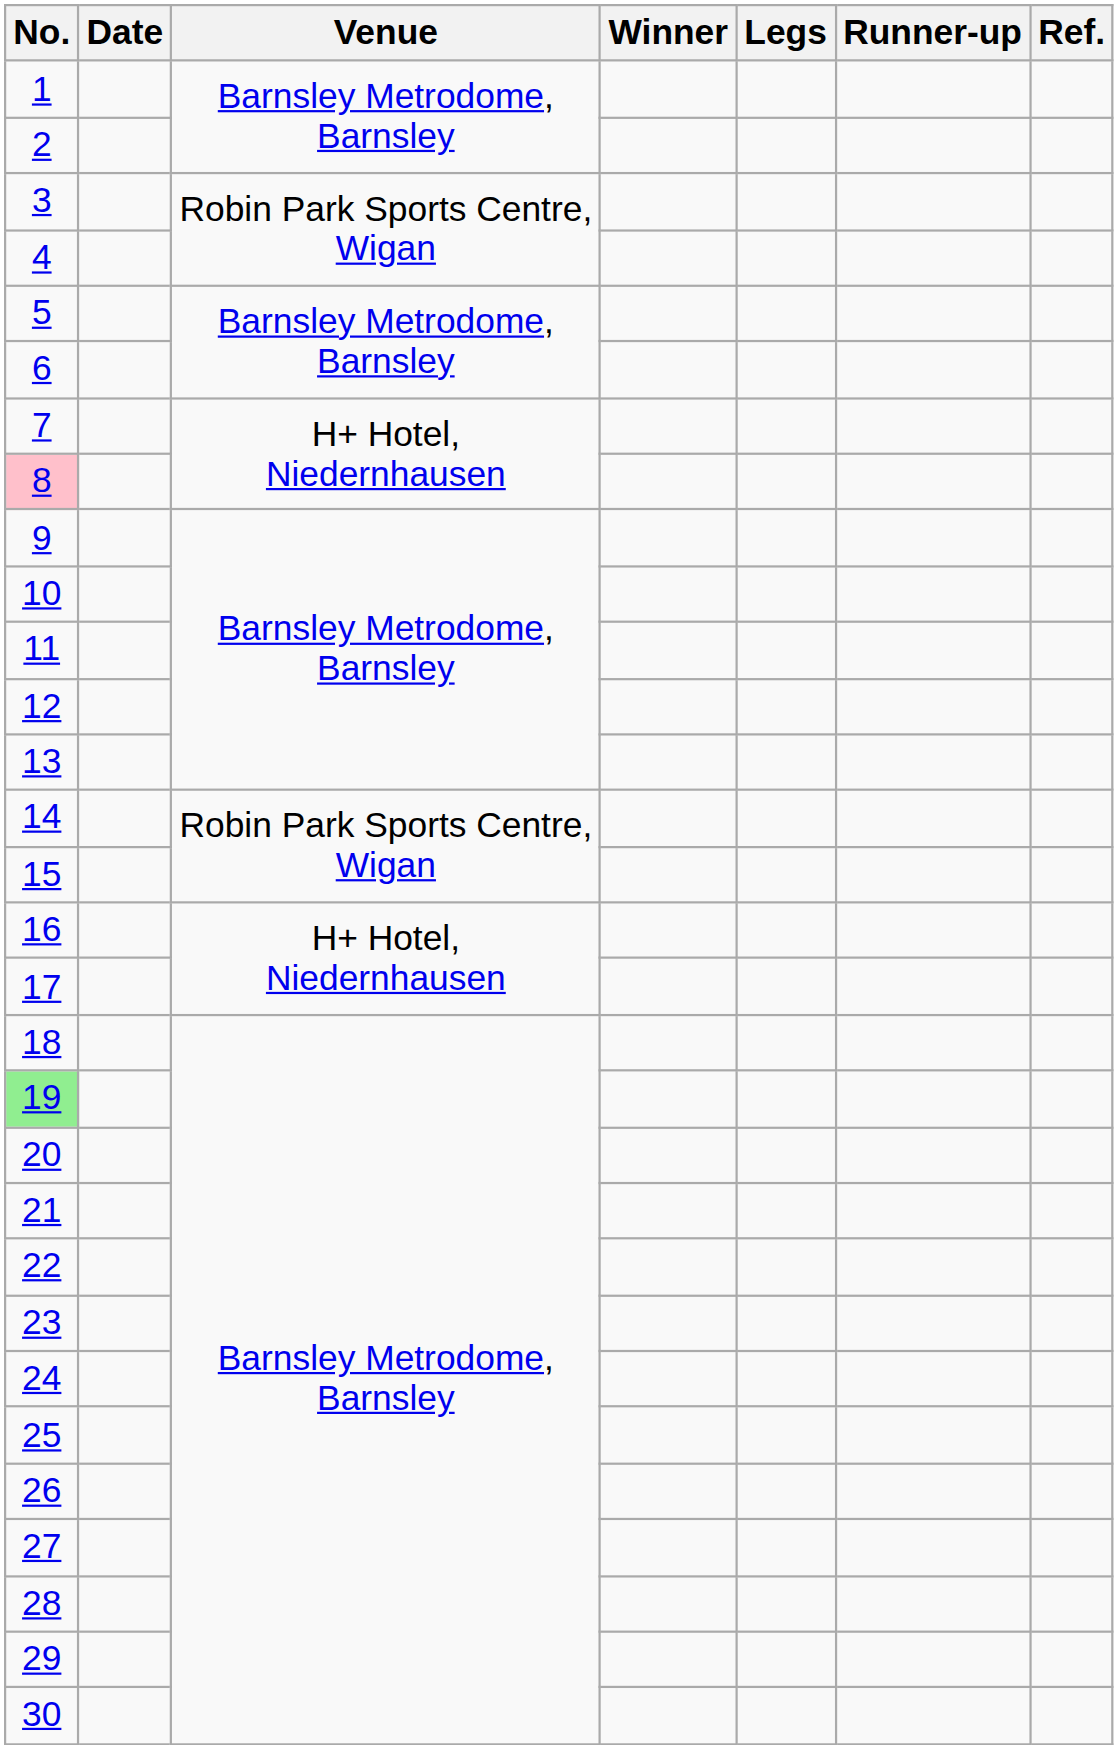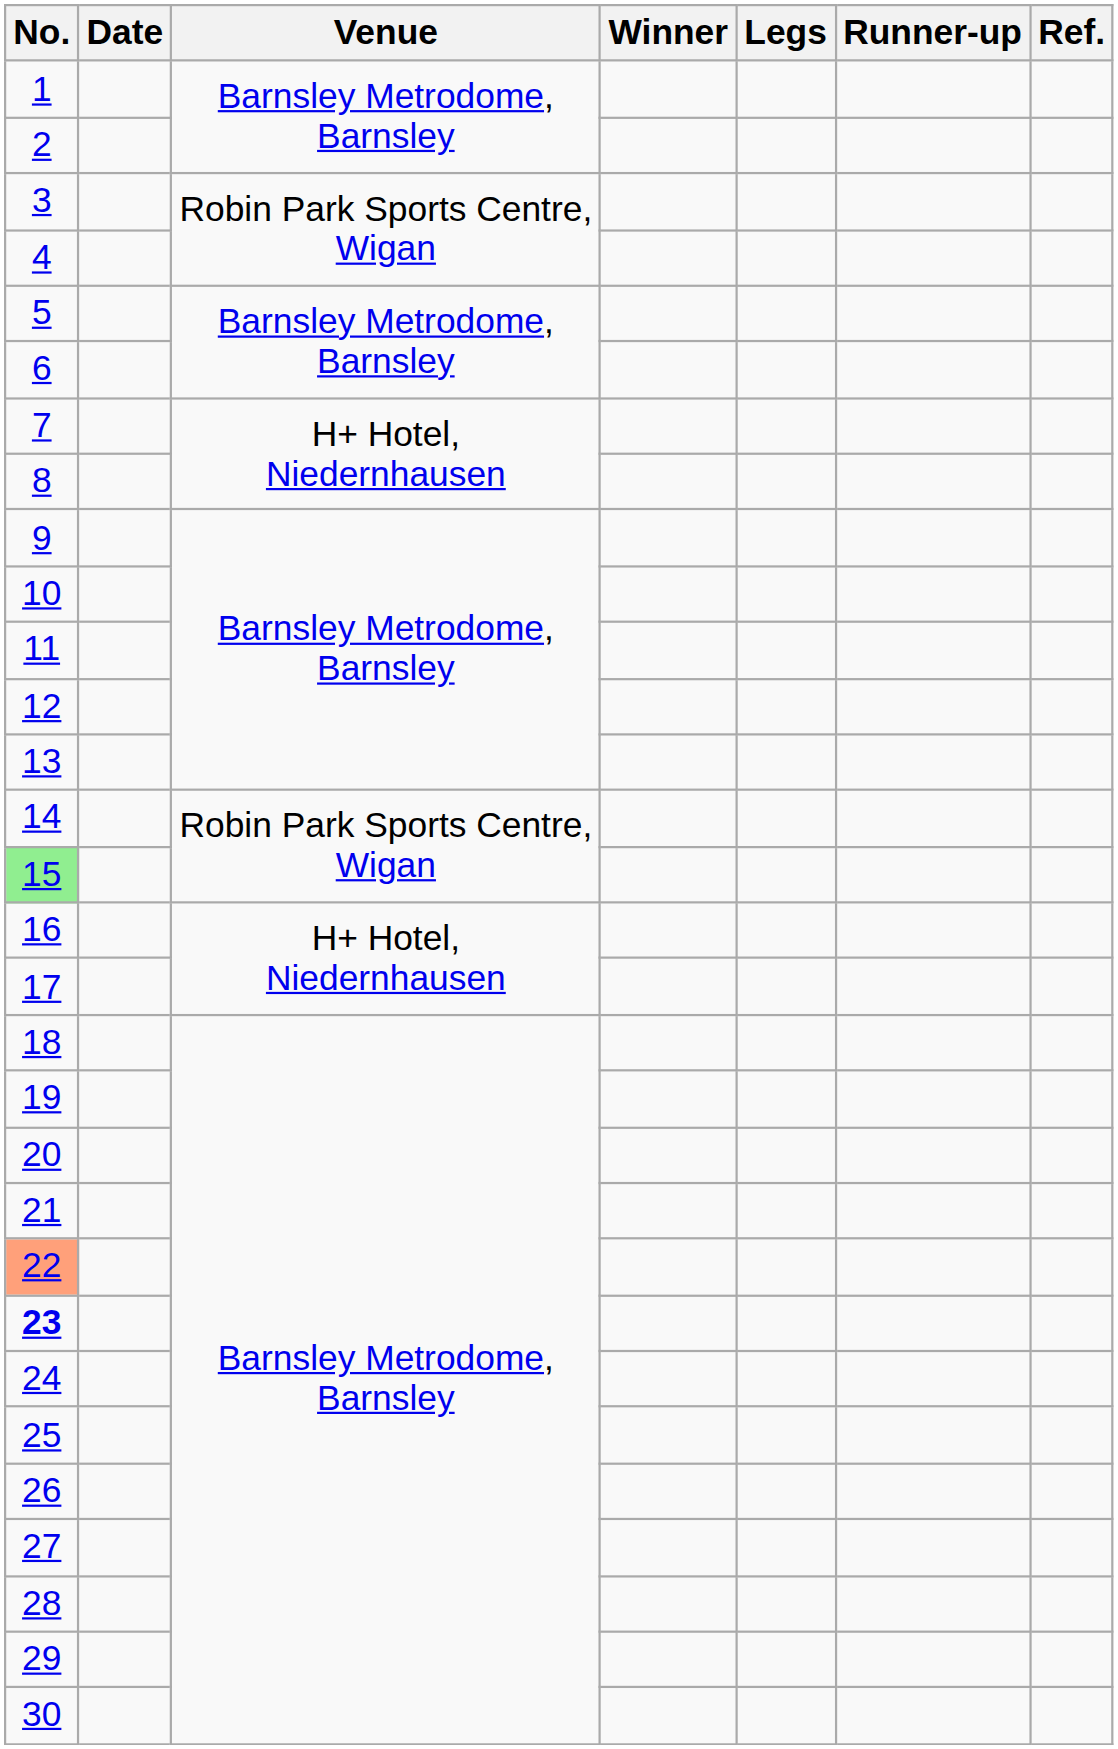(42, 481) pink background -> (42, 481) no background
(42, 873) no background -> (42, 873) lightgreen background
(42, 1098) lightgreen background -> (42, 1098) no background
(42, 1266) no background -> (42, 1266) lightsalmon background
(42, 1322) normal -> (42, 1322) bold
